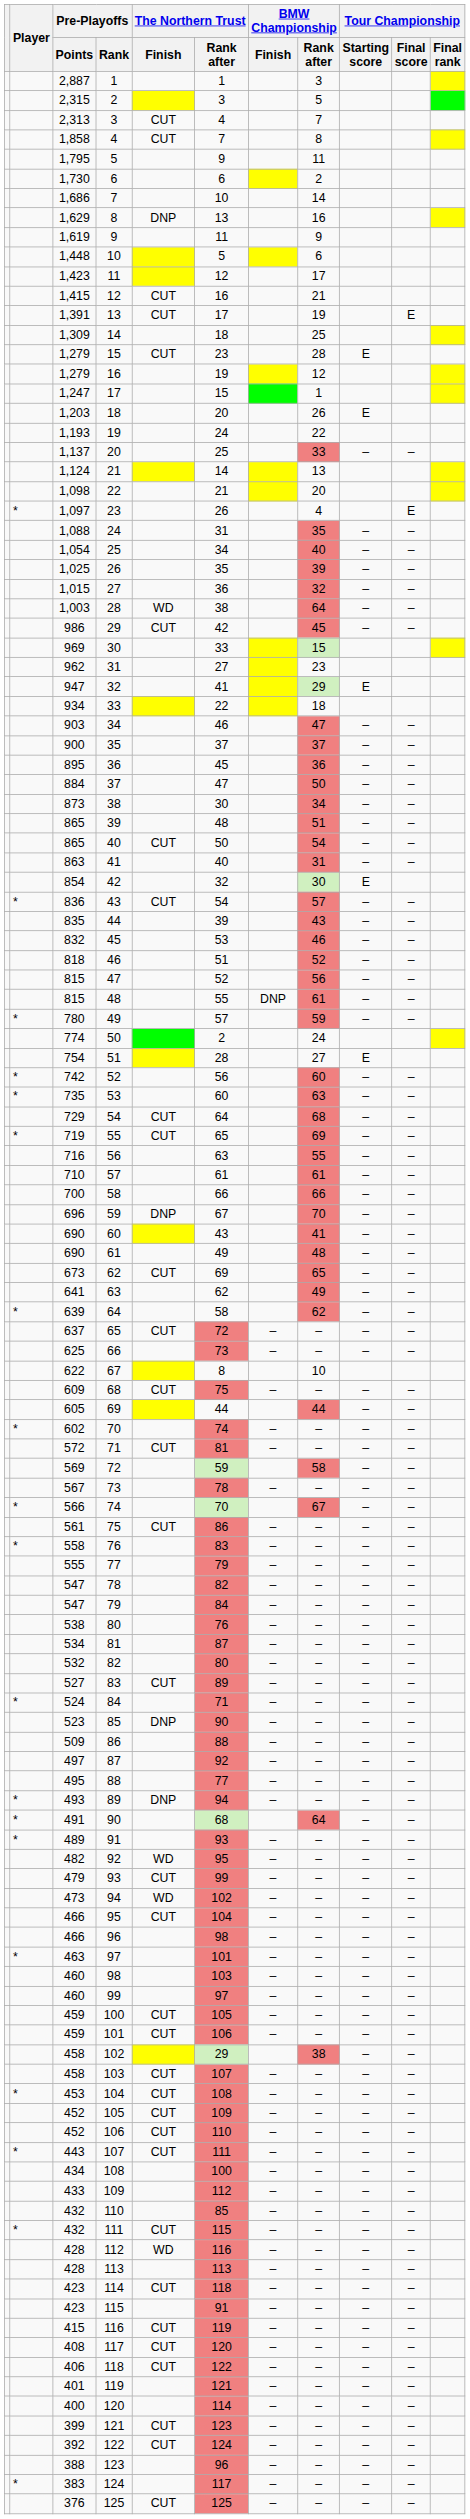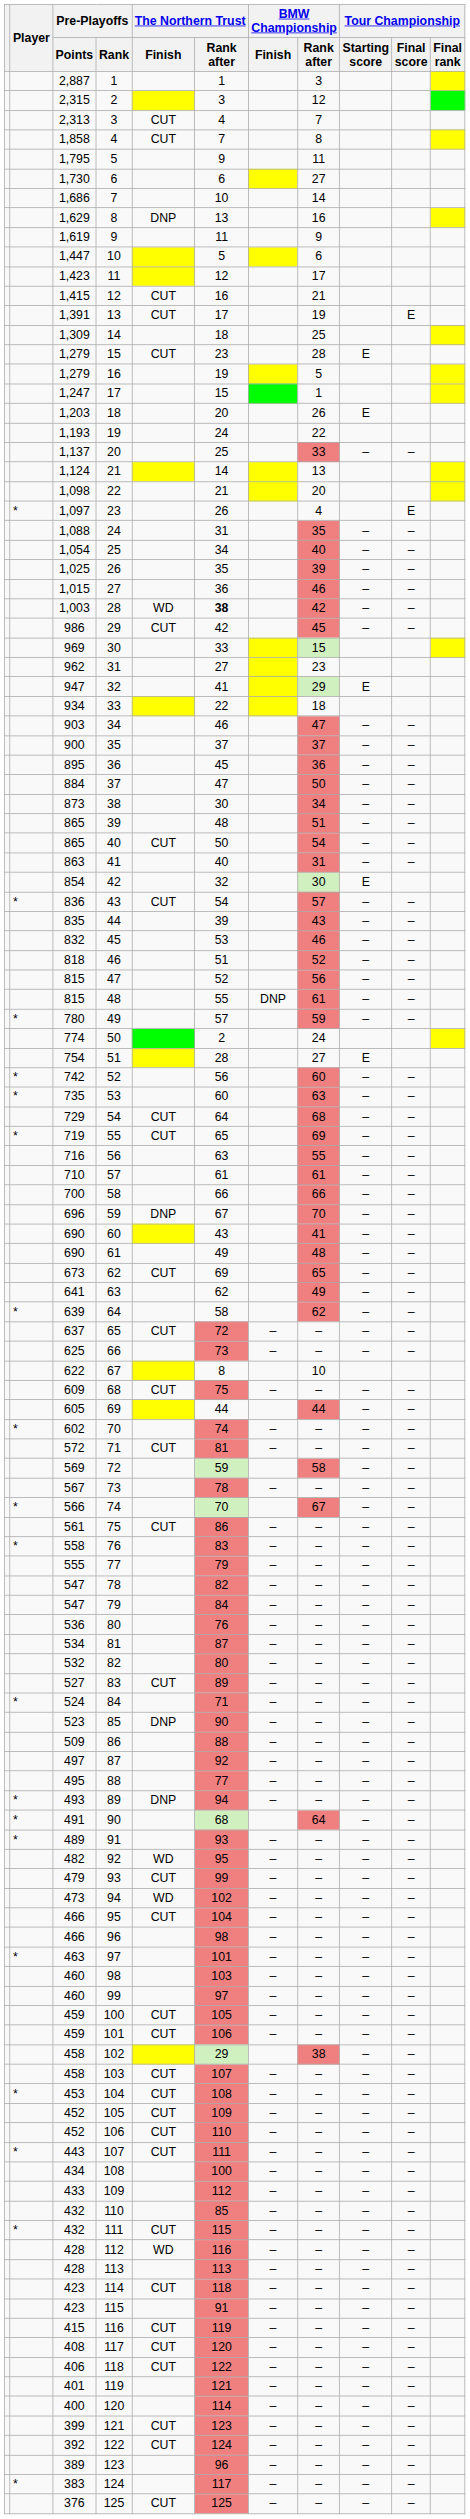(319, 100) 5 -> (319, 100) 12
(319, 178) 2 -> (319, 178) 27
(74, 256) 1,448 -> (74, 256) 1,447
(319, 374) 12 -> (319, 374) 5
(319, 589) 32 -> (319, 589) 46
(222, 608) normal -> (222, 608) bold
(319, 608) 64 -> (319, 608) 42
(74, 1624) 538 -> (74, 1624) 536
(74, 2464) 388 -> (74, 2464) 389
